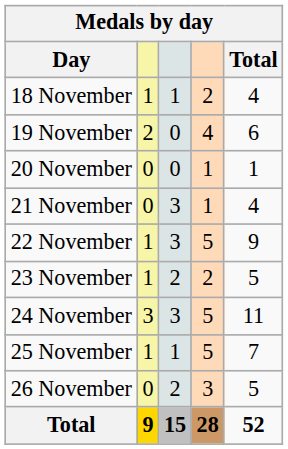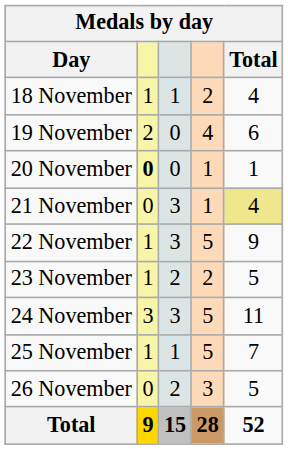(148, 169) normal -> (148, 169) bold
(253, 205) no background -> (253, 205) khaki background
